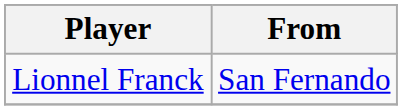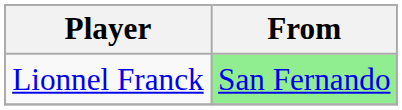(304, 78) no background -> (304, 78) lightgreen background
